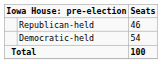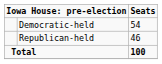rows swapped: (57, 38) <-> (57, 25)
